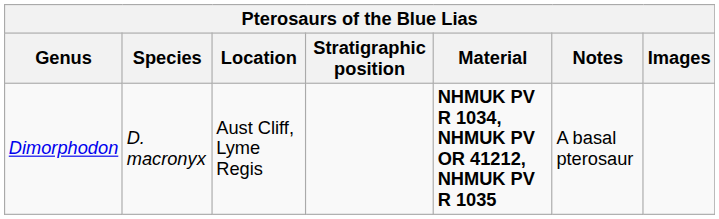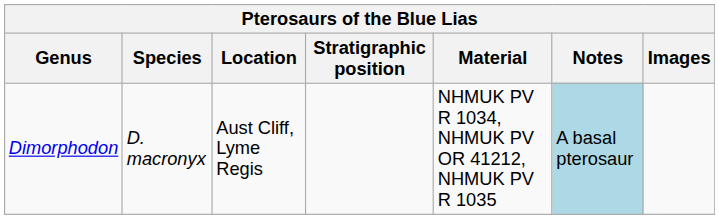(486, 148) bold -> (486, 148) normal
(595, 148) no background -> (595, 148) lightblue background
